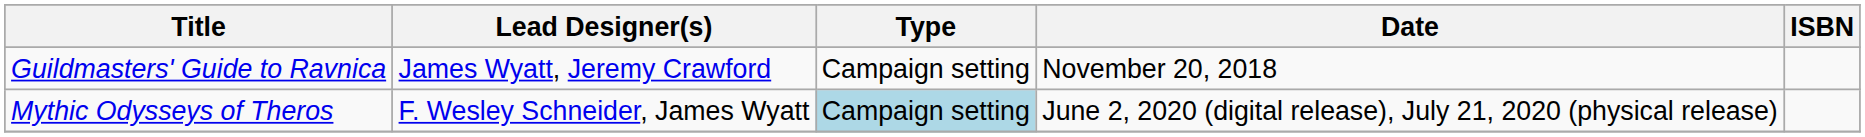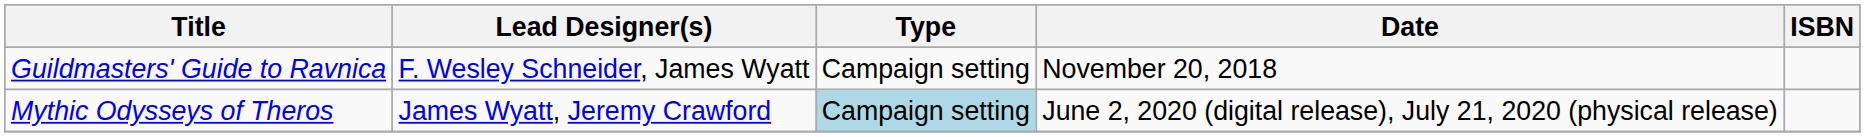(585, 69) James Wyatt, Jeremy Crawford -> (604, 69) F. Wesley Schneider, James Wyatt
(604, 111) F. Wesley Schneider, James Wyatt -> (585, 111) James Wyatt, Jeremy Crawford
